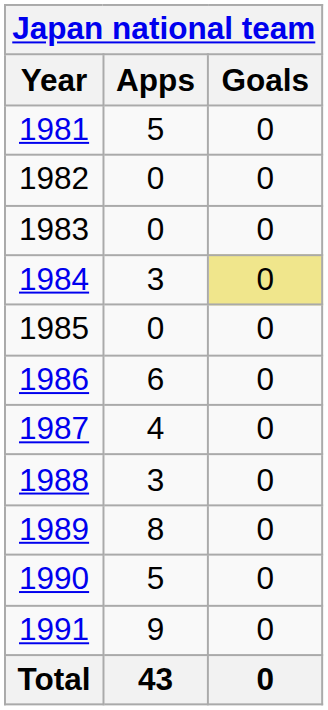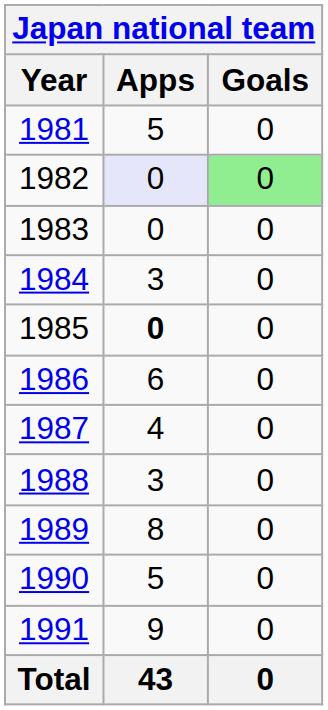(156, 179) no background -> (156, 179) lavender background
(265, 179) no background -> (265, 179) lightgreen background
(265, 279) khaki background -> (265, 279) no background
(156, 329) normal -> (156, 329) bold
